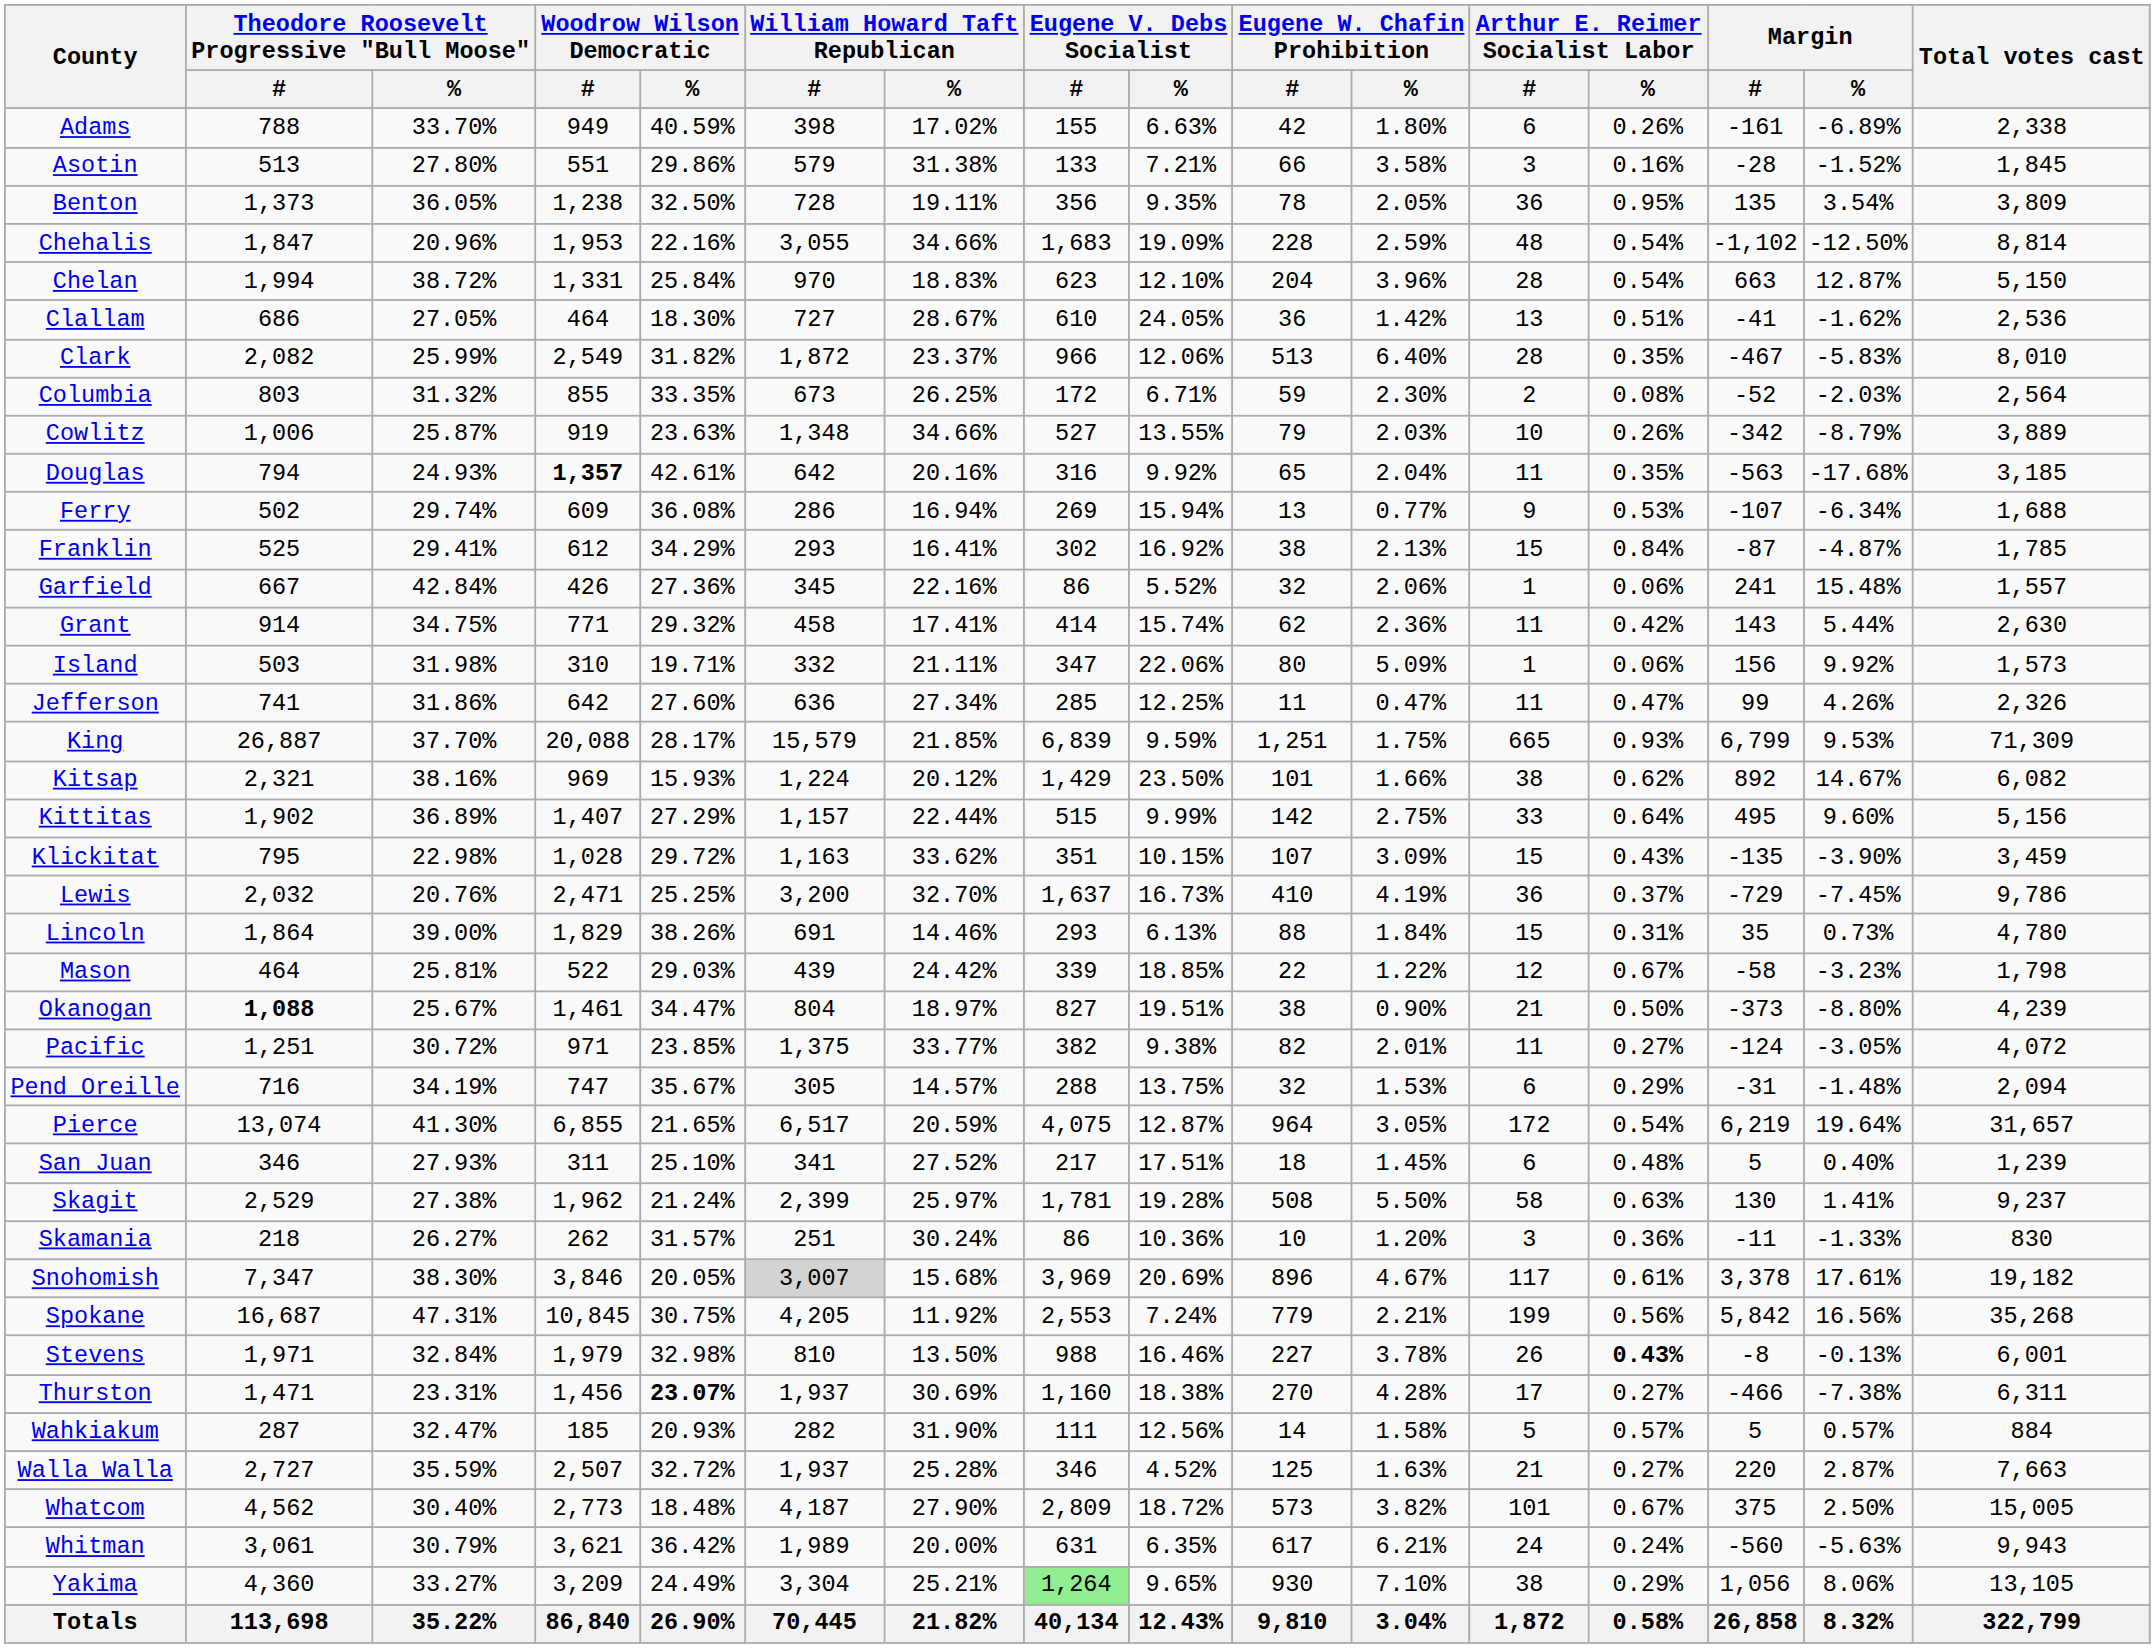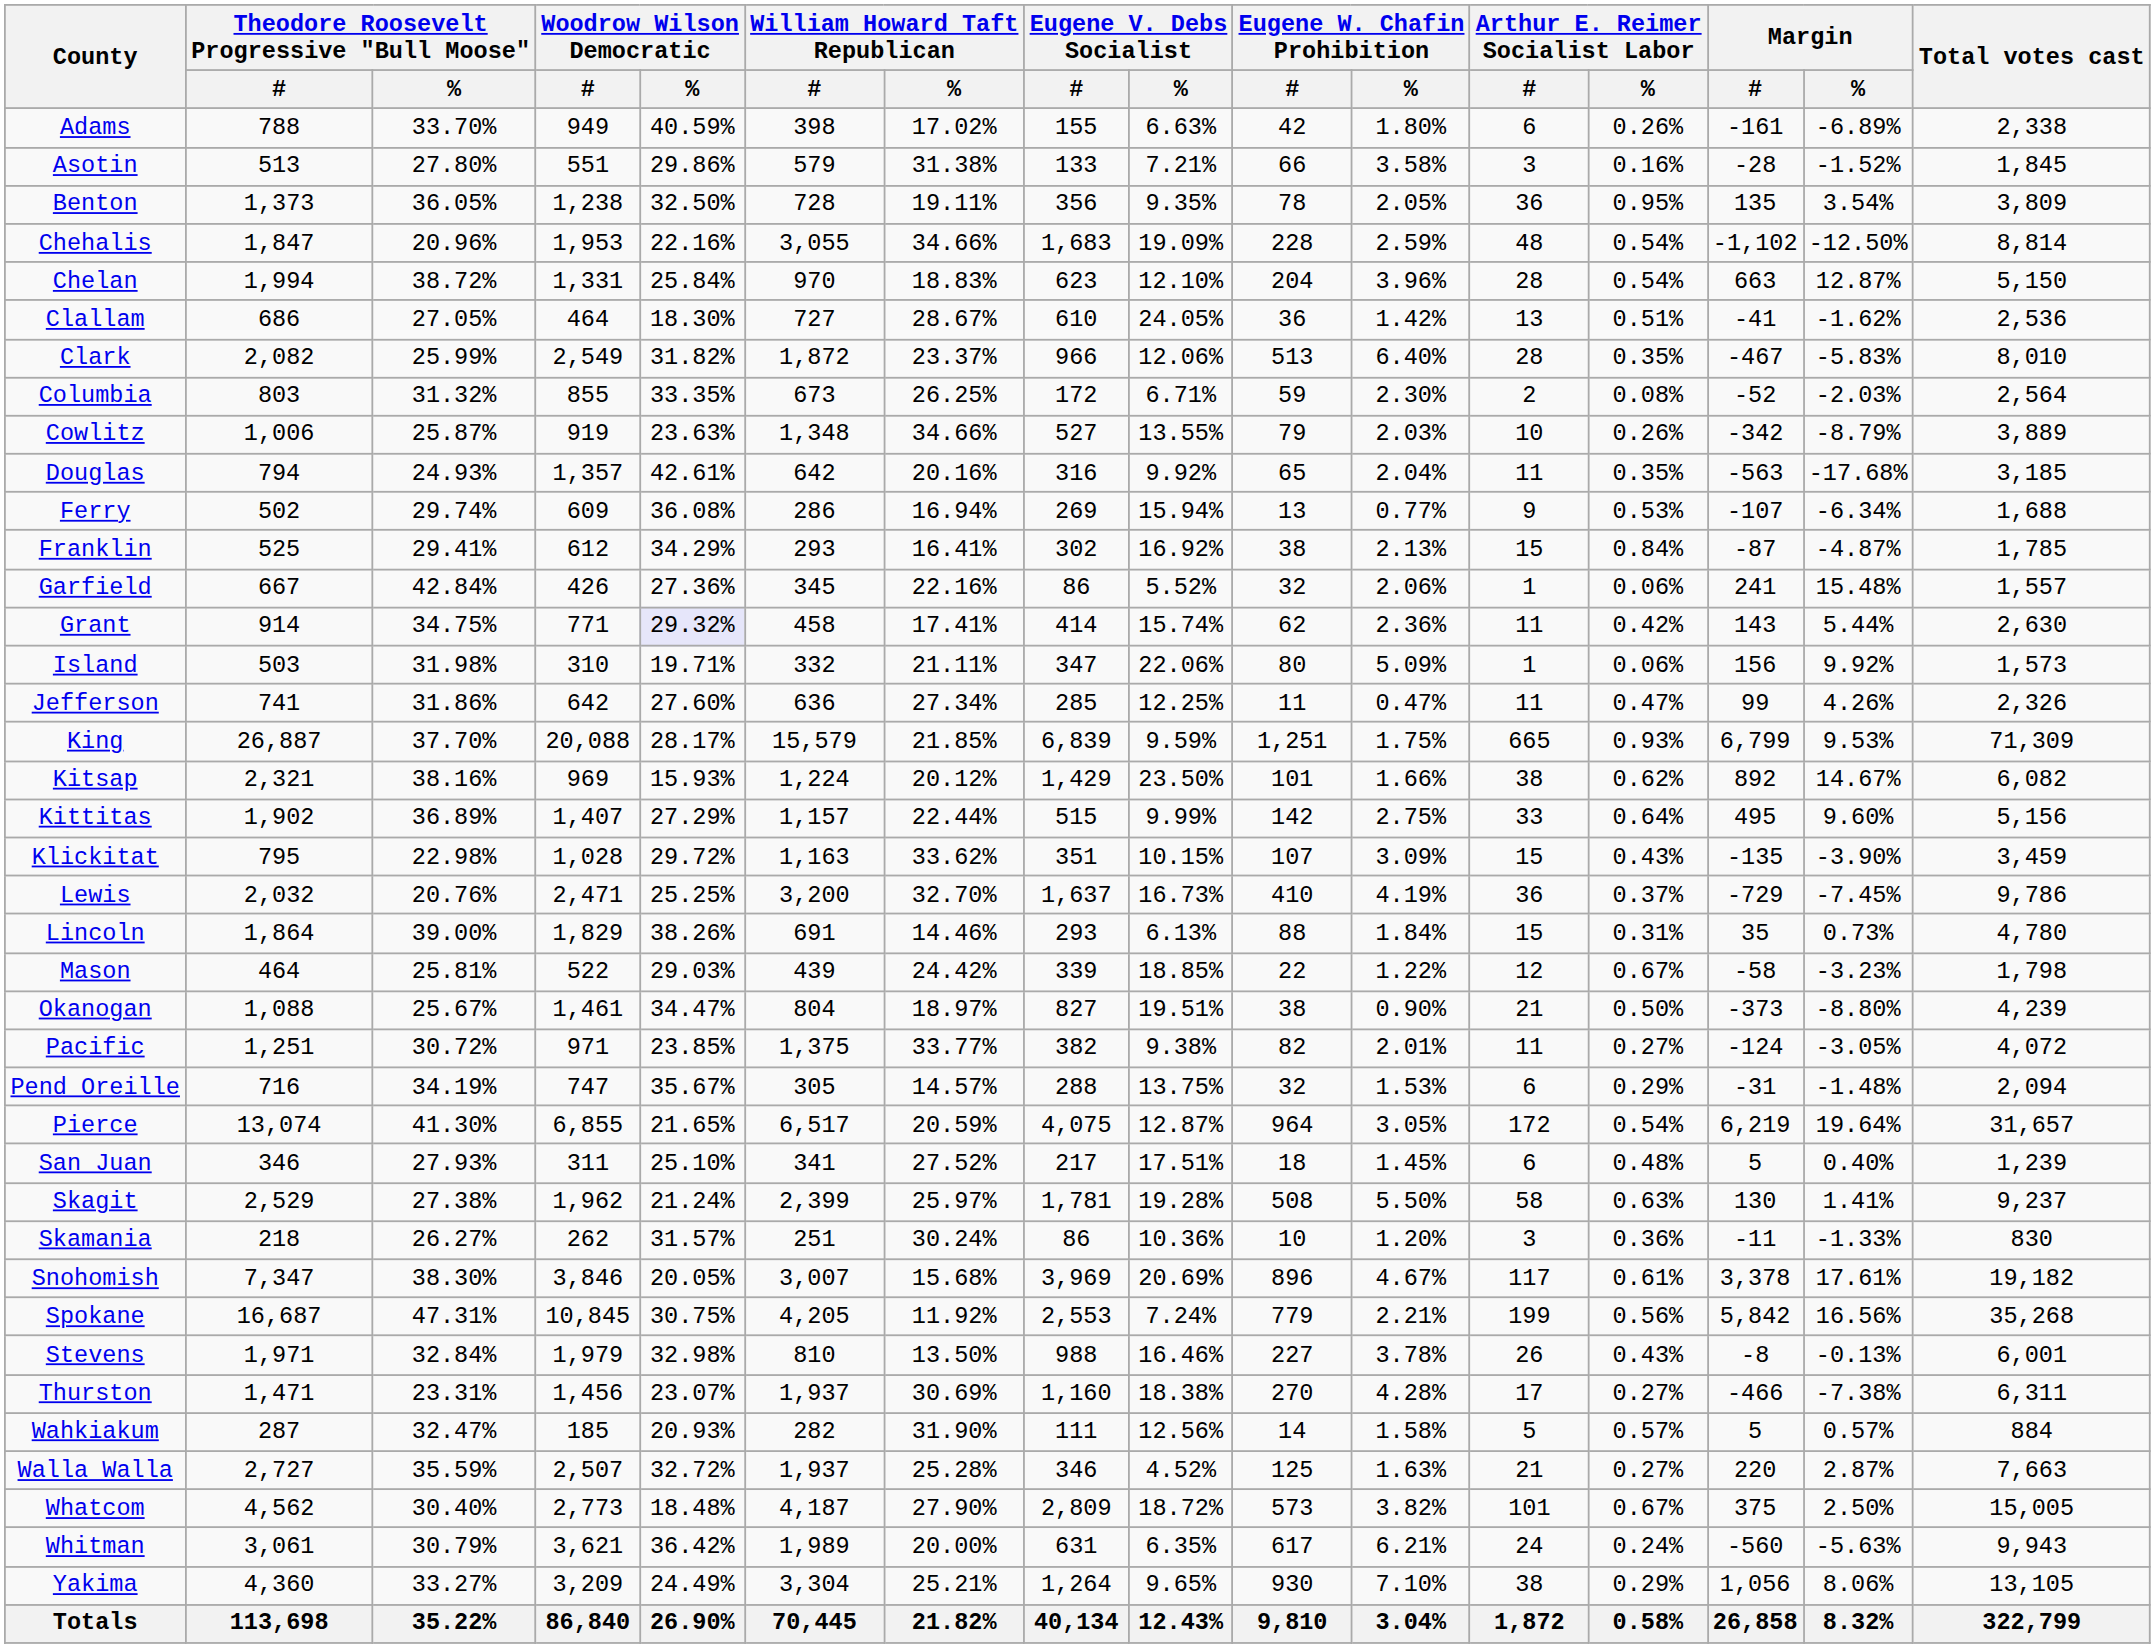(588, 473) bold -> (588, 473) normal
(692, 626) no background -> (692, 626) lavender background
(279, 1010) bold -> (279, 1010) normal
(814, 1278) lightgrey background -> (814, 1278) no background
(1648, 1355) bold -> (1648, 1355) normal
(692, 1393) bold -> (692, 1393) normal
(1076, 1585) lightgreen background -> (1076, 1585) no background
